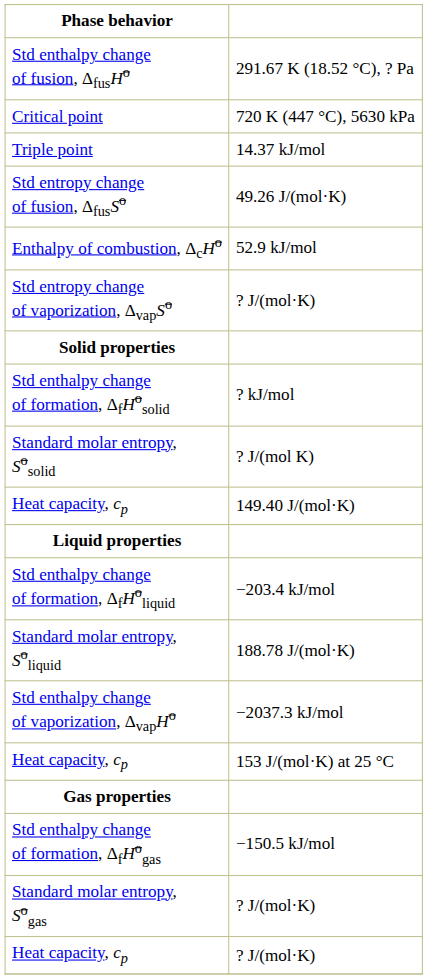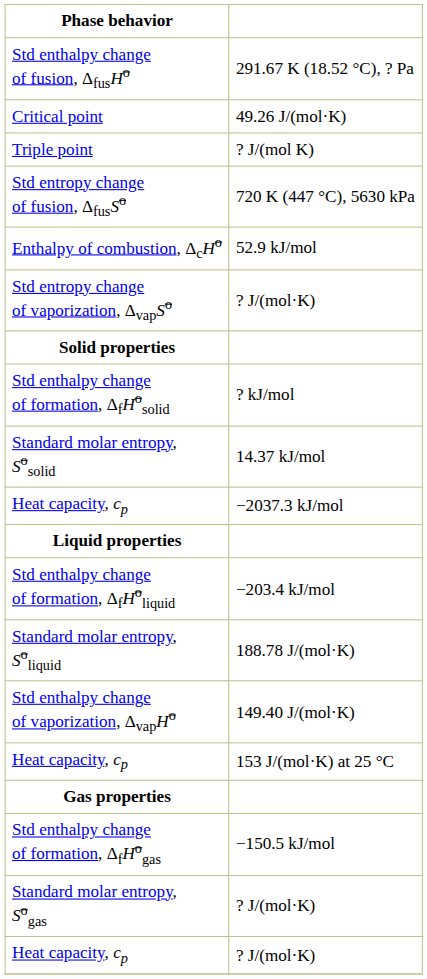(325, 115) 720 K (447 °C), 5630 kPa -> (291, 115) 49.26 J/(mol·K)
(281, 148) 14.37 kJ/mol -> (275, 148) ? J/(mol K)
(291, 196) 49.26 J/(mol·K) -> (325, 196) 720 K (447 °C), 5630 kPa
(275, 456) ? J/(mol K) -> (281, 456) 14.37 kJ/mol
(295, 505) 149.40 J/(mol·K) -> (290, 505) −2037.3 kJ/mol
(290, 711) −2037.3 kJ/mol -> (295, 711) 149.40 J/(mol·K)
